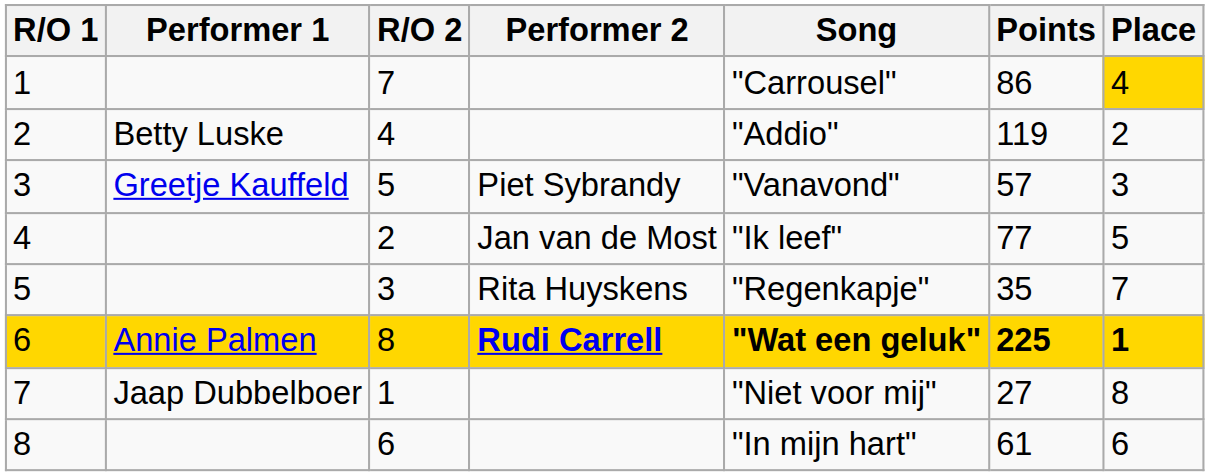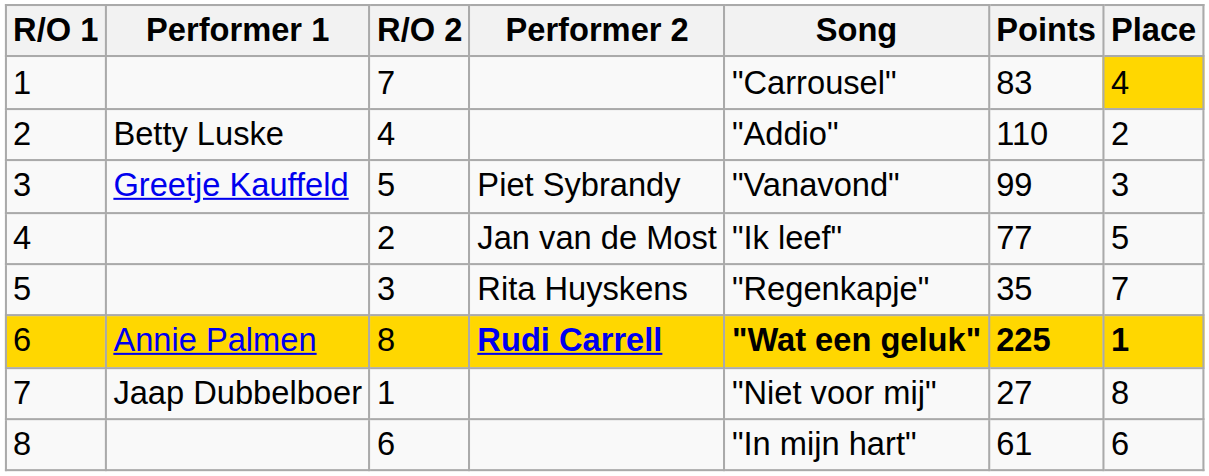(1014, 82) 86 -> (1014, 82) 83
(1022, 133) 119 -> (1022, 133) 110
(1014, 185) 57 -> (1014, 185) 99
